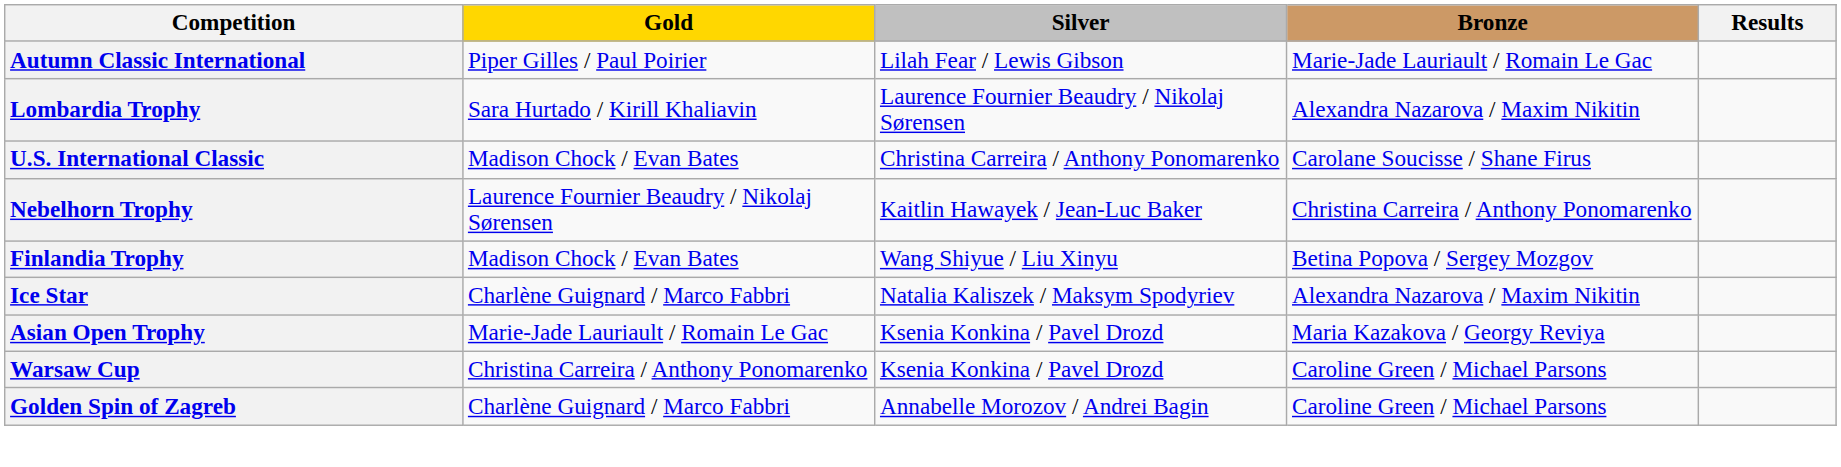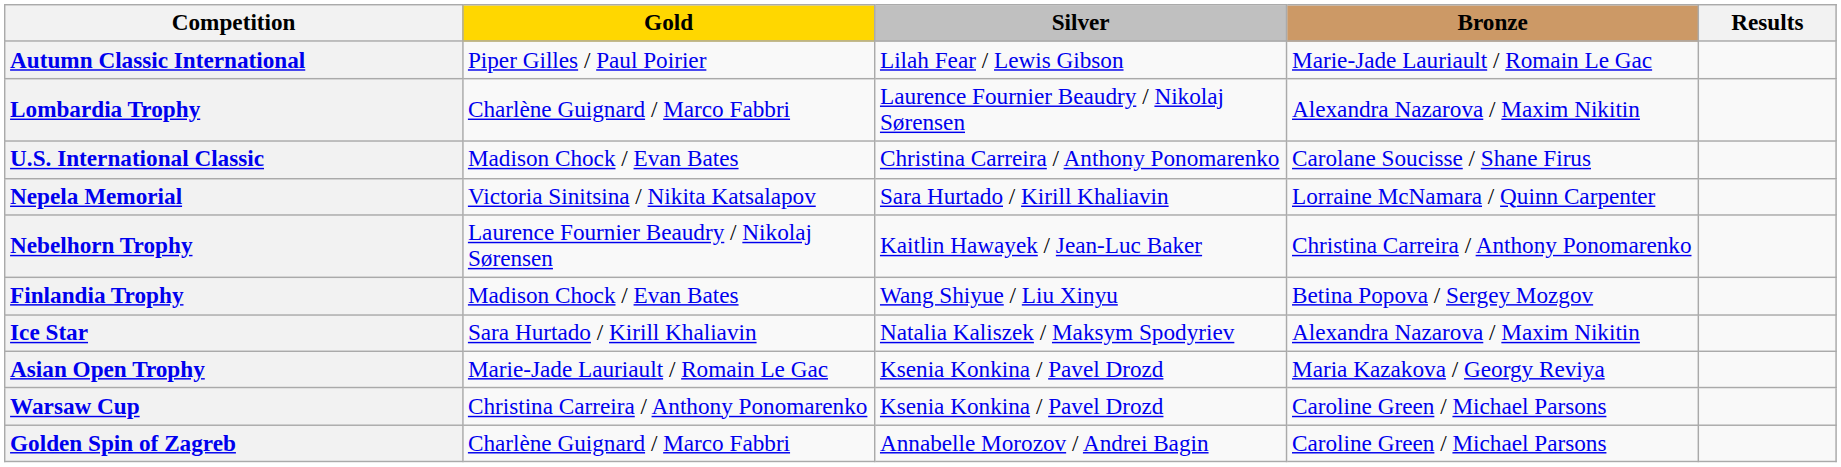(612, 109) Sara Hurtado / Kirill Khaliavin -> (629, 109) Charlène Guignard / Marco Fabbri
+ row: (96, 196)
(629, 295) Charlène Guignard / Marco Fabbri -> (612, 332) Sara Hurtado / Kirill Khaliavin
